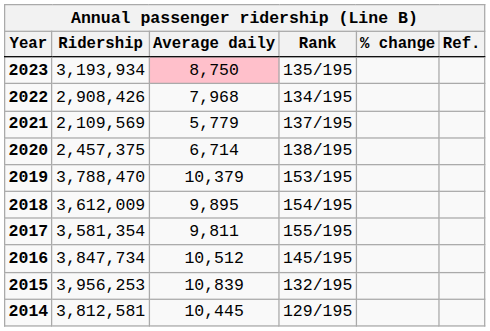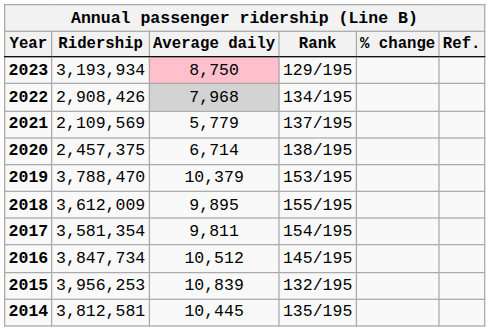(318, 70) 135/195 -> (318, 70) 129/195
(214, 97) no background -> (214, 97) lightgrey background
(318, 205) 154/195 -> (318, 205) 155/195
(318, 232) 155/195 -> (318, 232) 154/195
(318, 312) 129/195 -> (318, 312) 135/195
